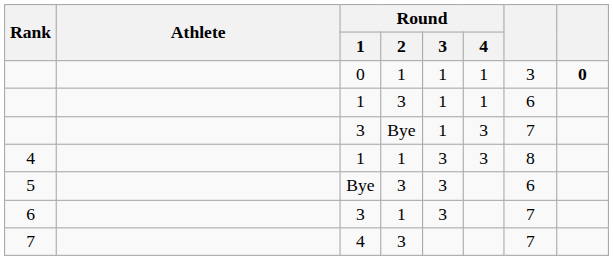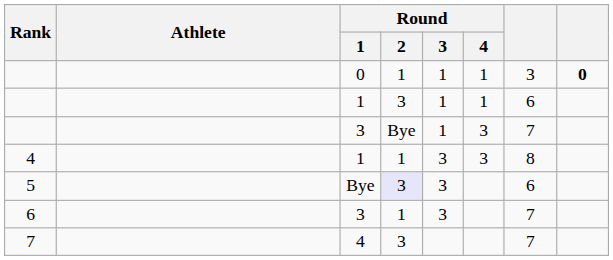(401, 185) no background -> (401, 185) lavender background
